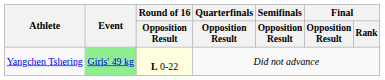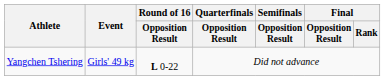(111, 61) lightgreen background -> (111, 61) no background
(165, 67) lightyellow background -> (165, 67) no background
